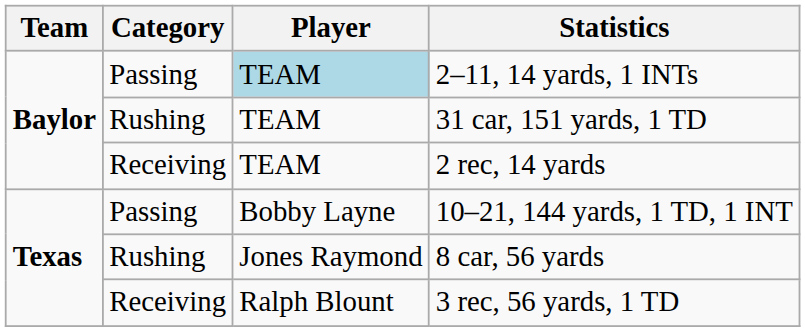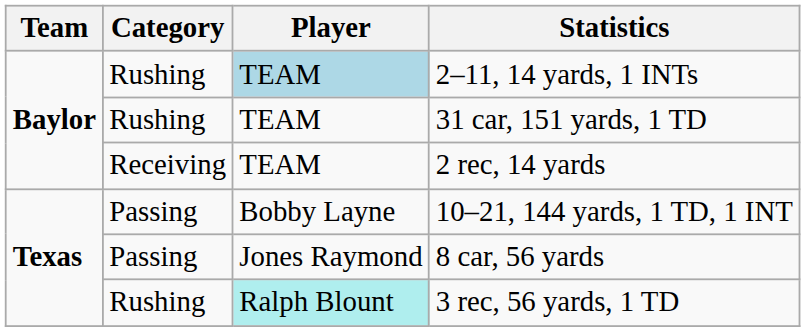(153, 73) Passing -> (157, 73) Rushing
(157, 256) Rushing -> (153, 256) Passing
(168, 302) Receiving -> (157, 302) Rushing
(317, 302) no background -> (317, 302) paleturquoise background
